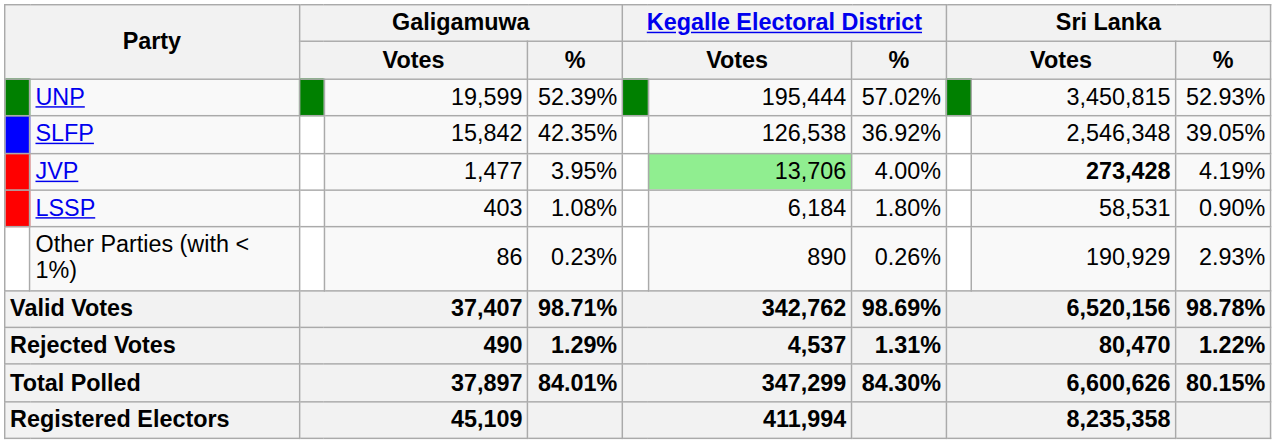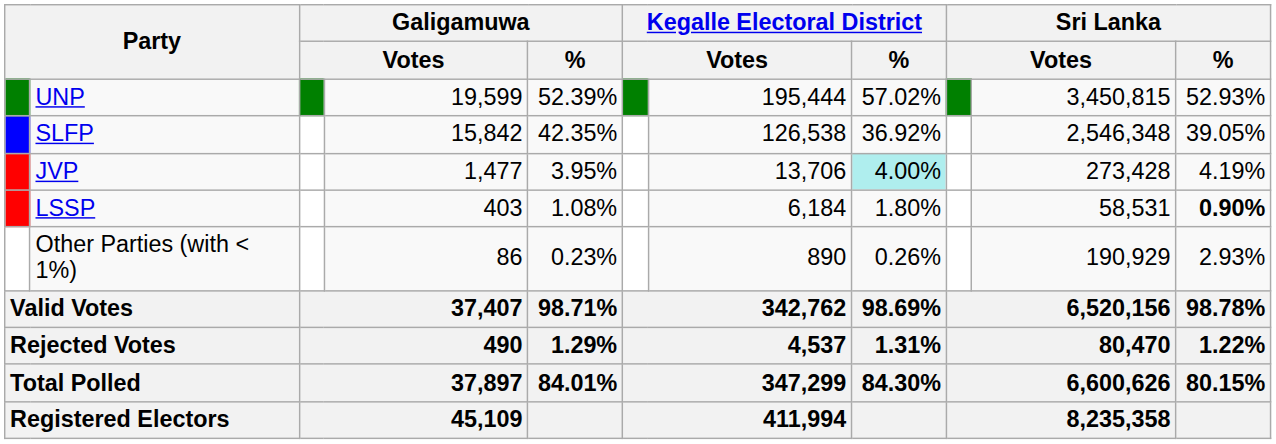(811, 171) lightgreen background -> (811, 171) no background
(908, 171) no background -> (908, 171) paleturquoise background
(1128, 171) bold -> (1128, 171) normal
(1232, 208) normal -> (1232, 208) bold
